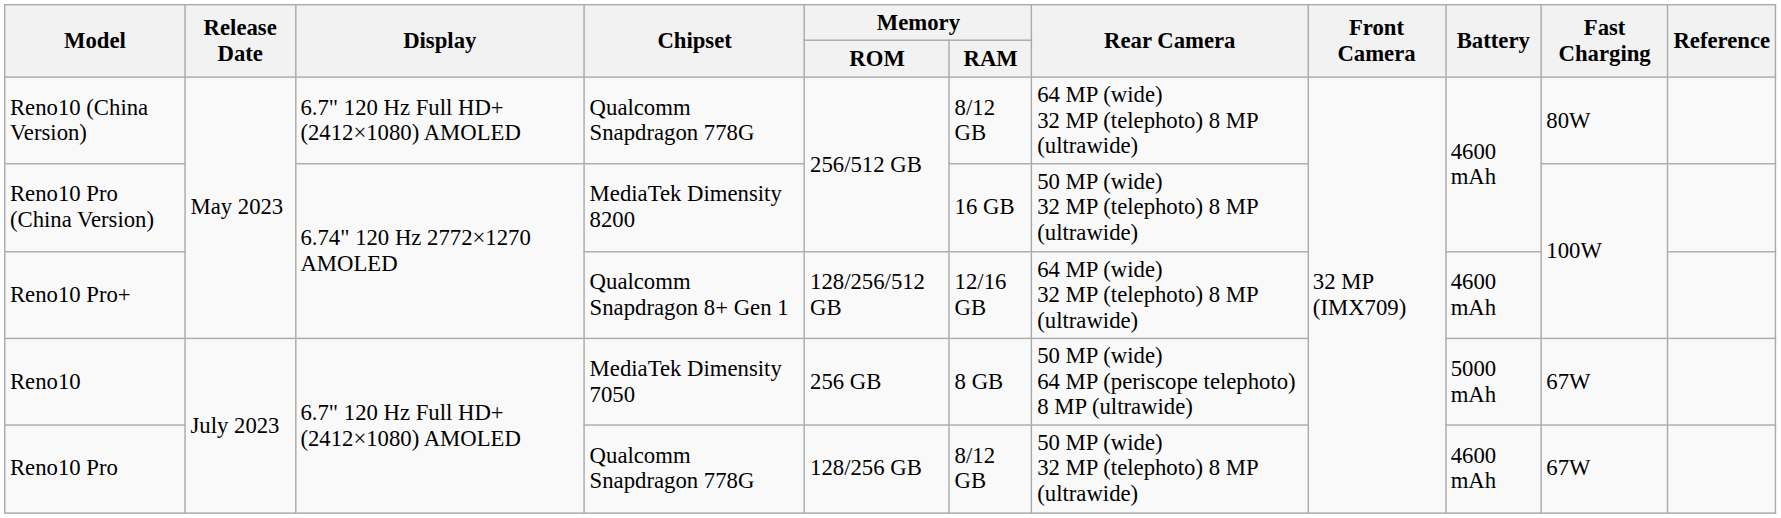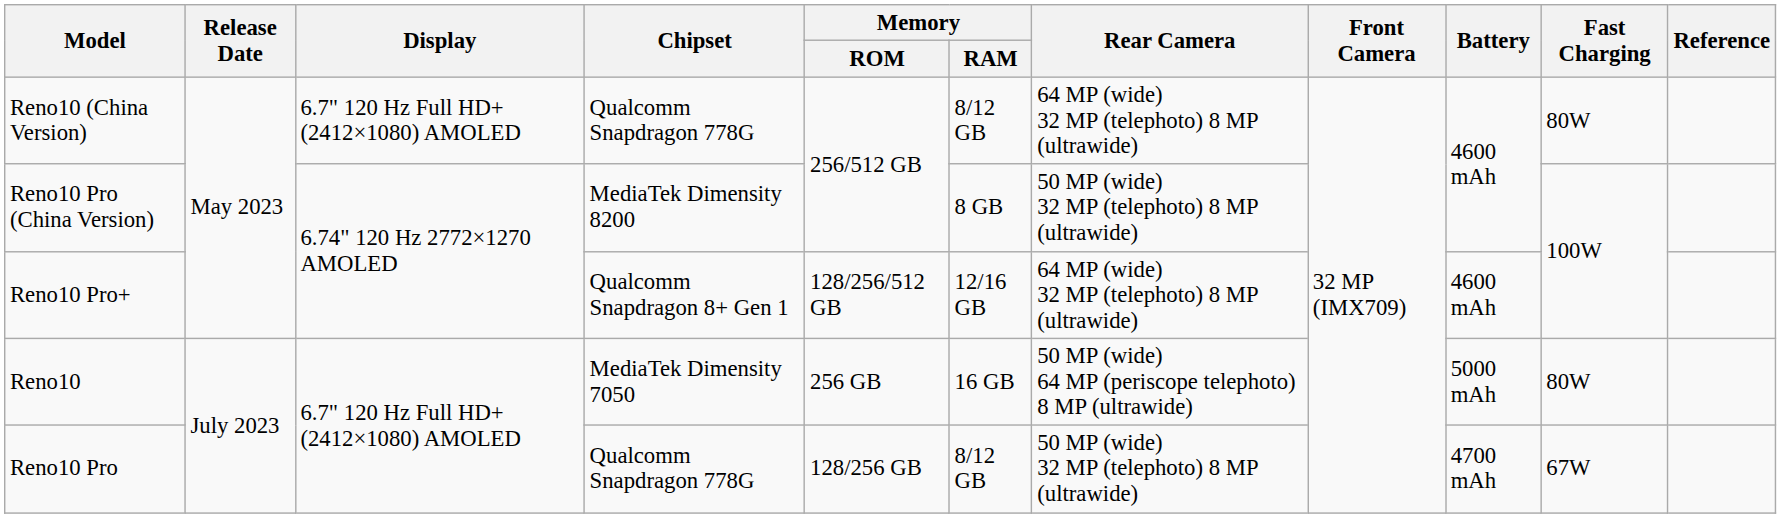(985, 207) 16 GB -> (979, 207) 8 GB
(979, 381) 8 GB -> (985, 381) 16 GB
(1568, 381) 67W -> (1568, 381) 80W
(1473, 468) 4600 mAh -> (1473, 468) 4700 mAh
